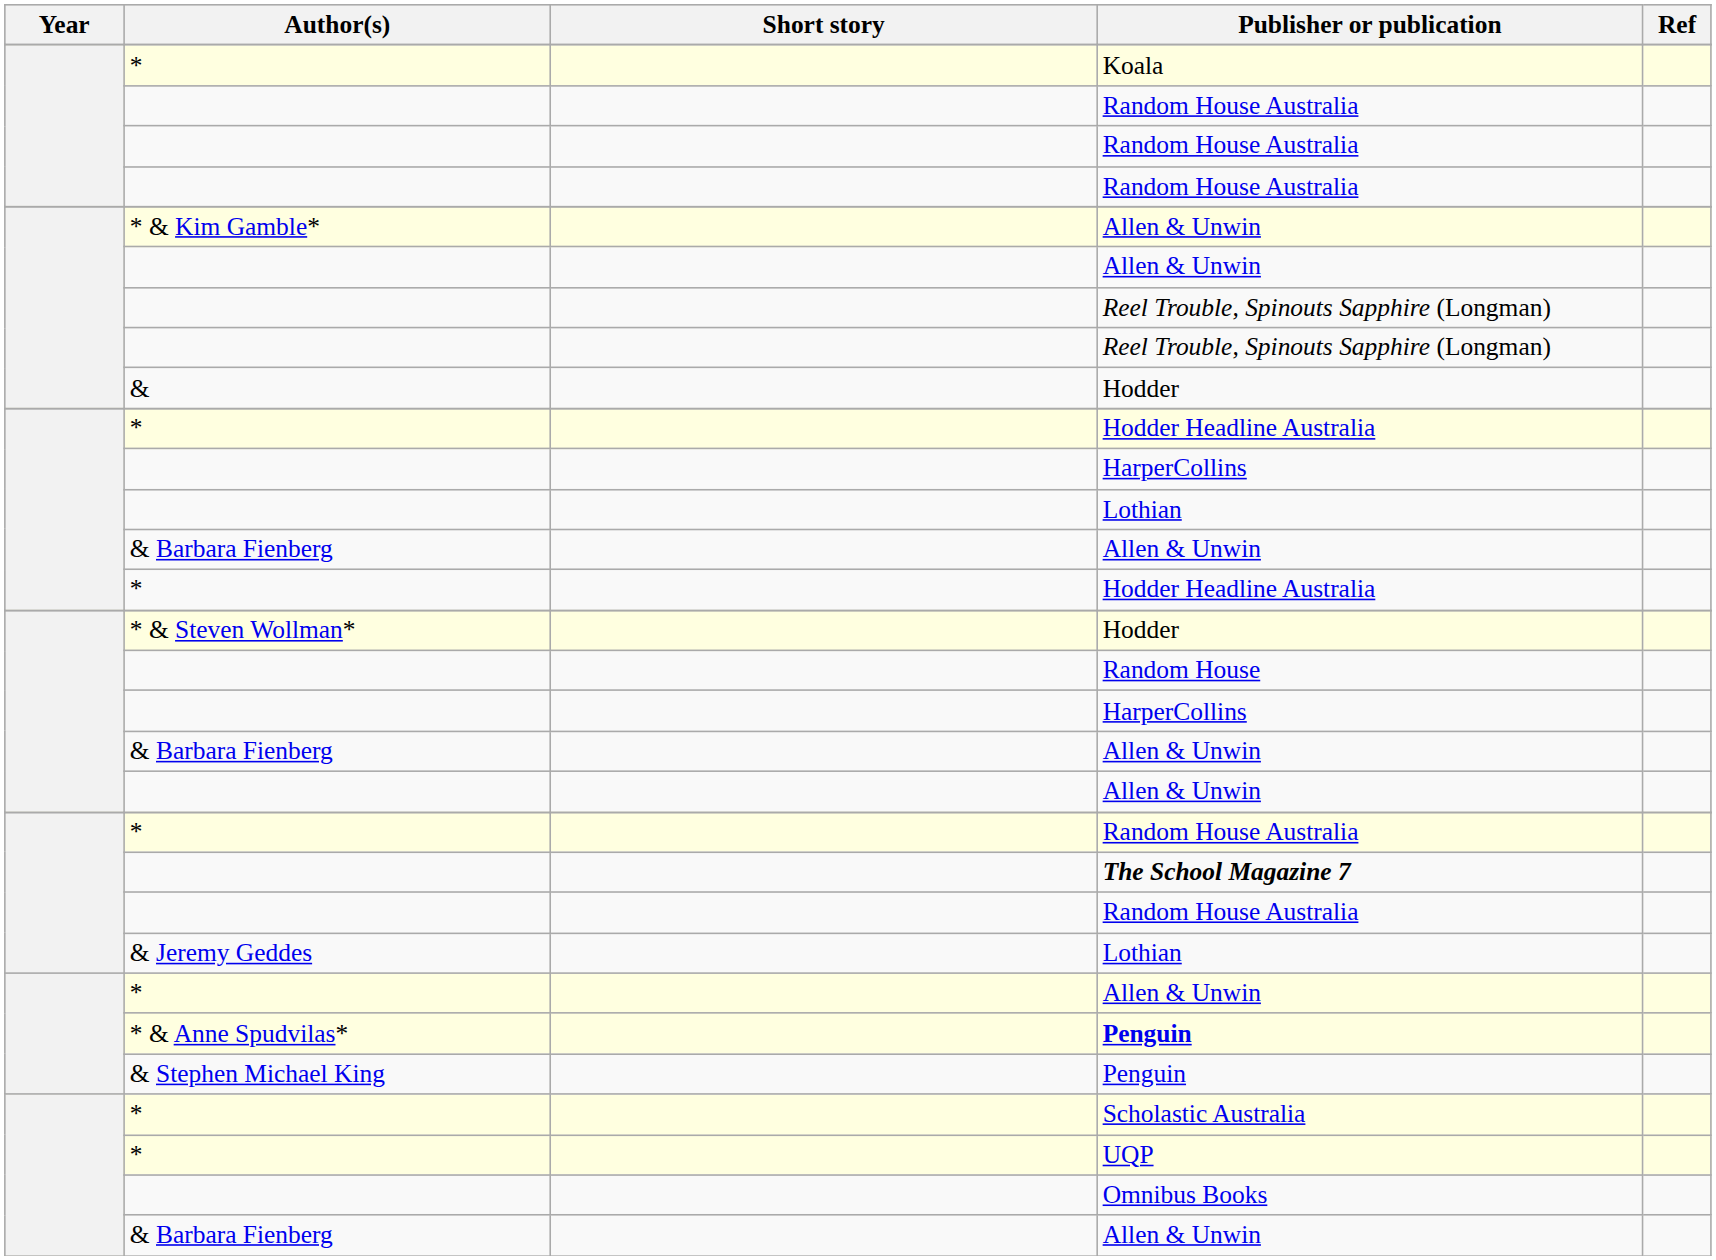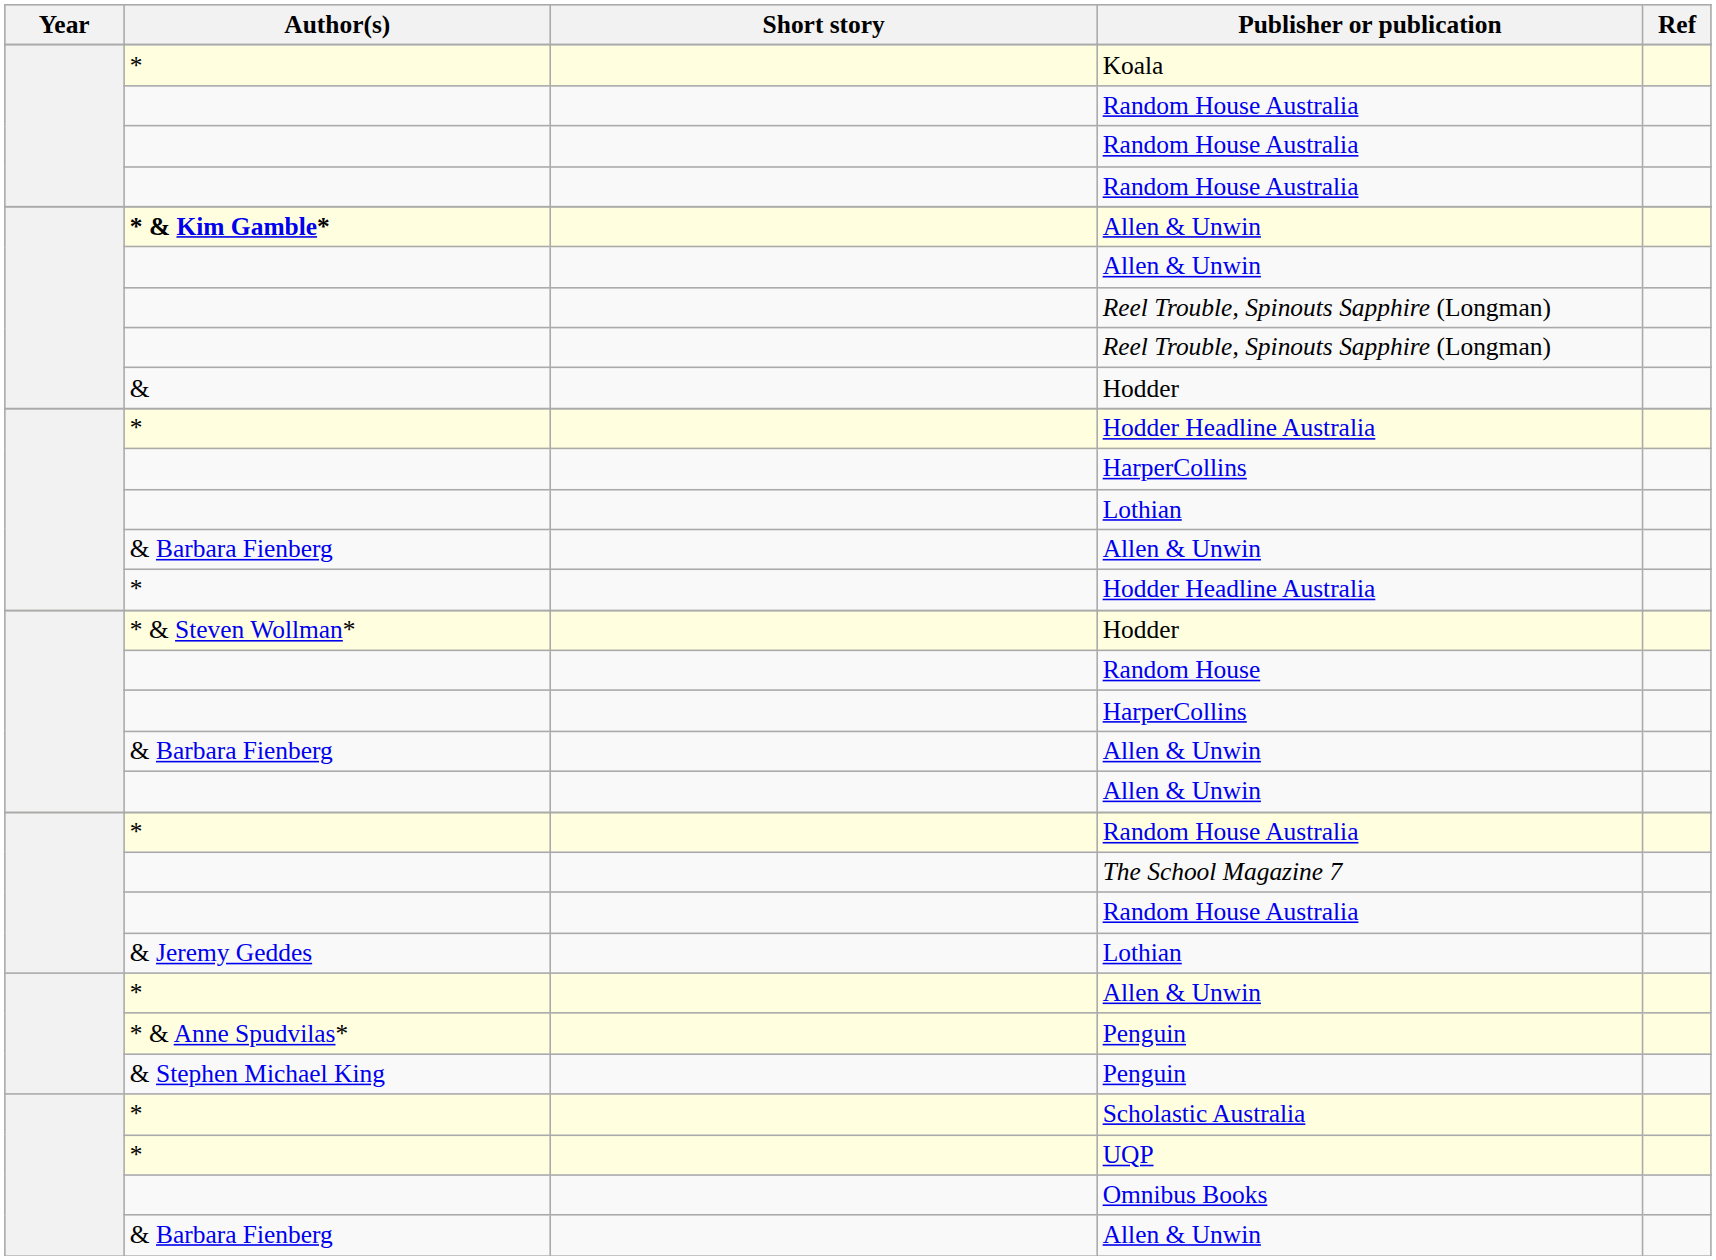(225, 226) normal -> (230, 226) bold
(1227, 871) bold -> (1222, 871) normal
(1147, 1033) bold -> (1144, 1033) normal
